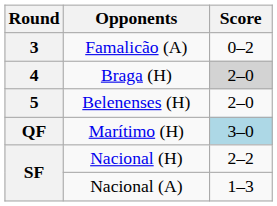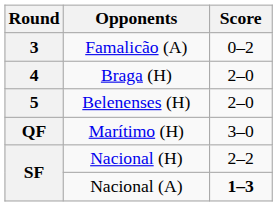(241, 74) lightgrey background -> (241, 74) no background
(241, 130) lightblue background -> (241, 130) no background
(241, 186) normal -> (241, 186) bold
